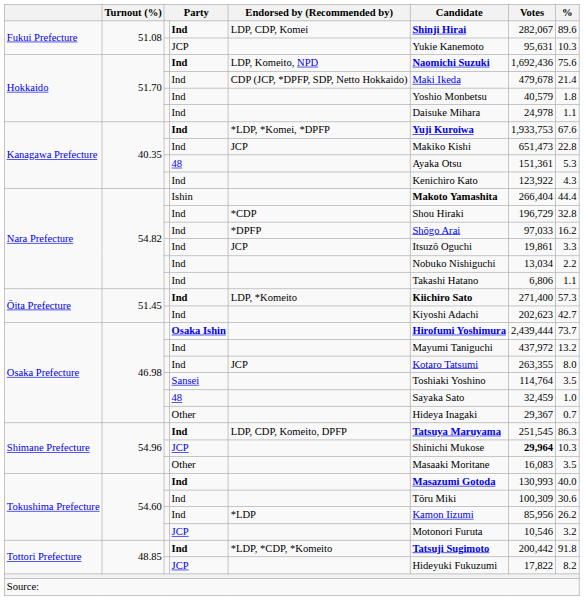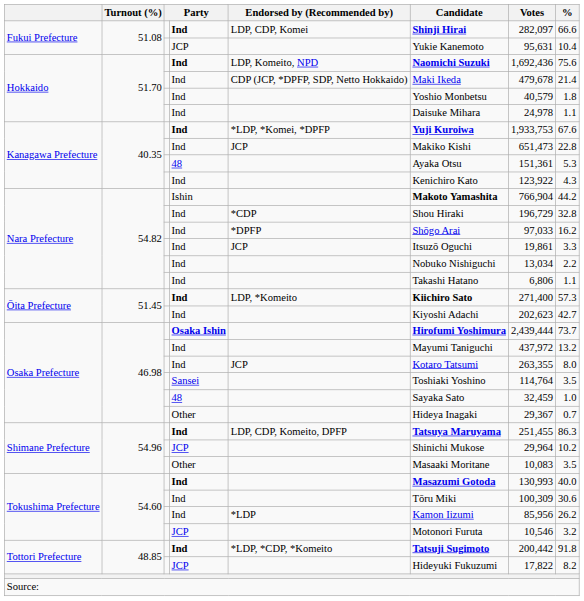(536, 29) 282,067 -> (536, 29) 282,097
(567, 29) 89.6 -> (567, 29) 66.6
(567, 46) 10.3 -> (567, 46) 10.4
(536, 197) 266,404 -> (536, 197) 766,904
(567, 197) 44.4 -> (567, 197) 44.2
(536, 431) 251,545 -> (536, 431) 251,455
(539, 448) bold -> (539, 448) normal
(567, 448) 10.3 -> (567, 448) 10.2
(539, 465) 16,083 -> (539, 465) 10,083
